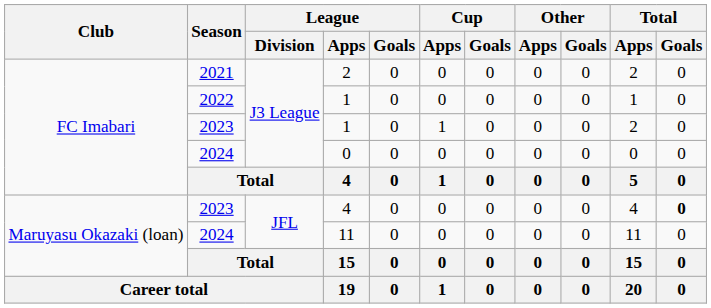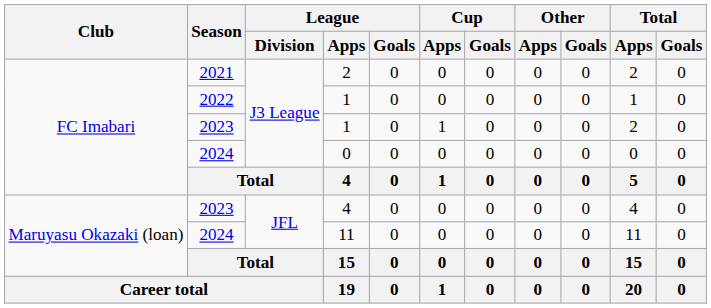(681, 208) bold -> (681, 208) normal
